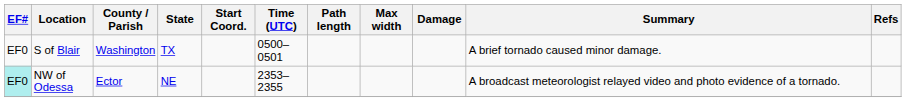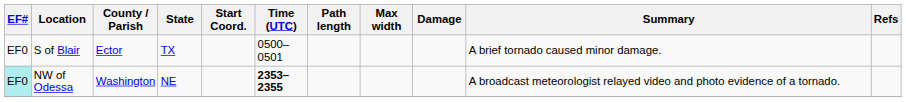(126, 50) Washington -> (109, 50) Ector
(109, 81) Ector -> (126, 81) Washington
(273, 81) normal -> (273, 81) bold
